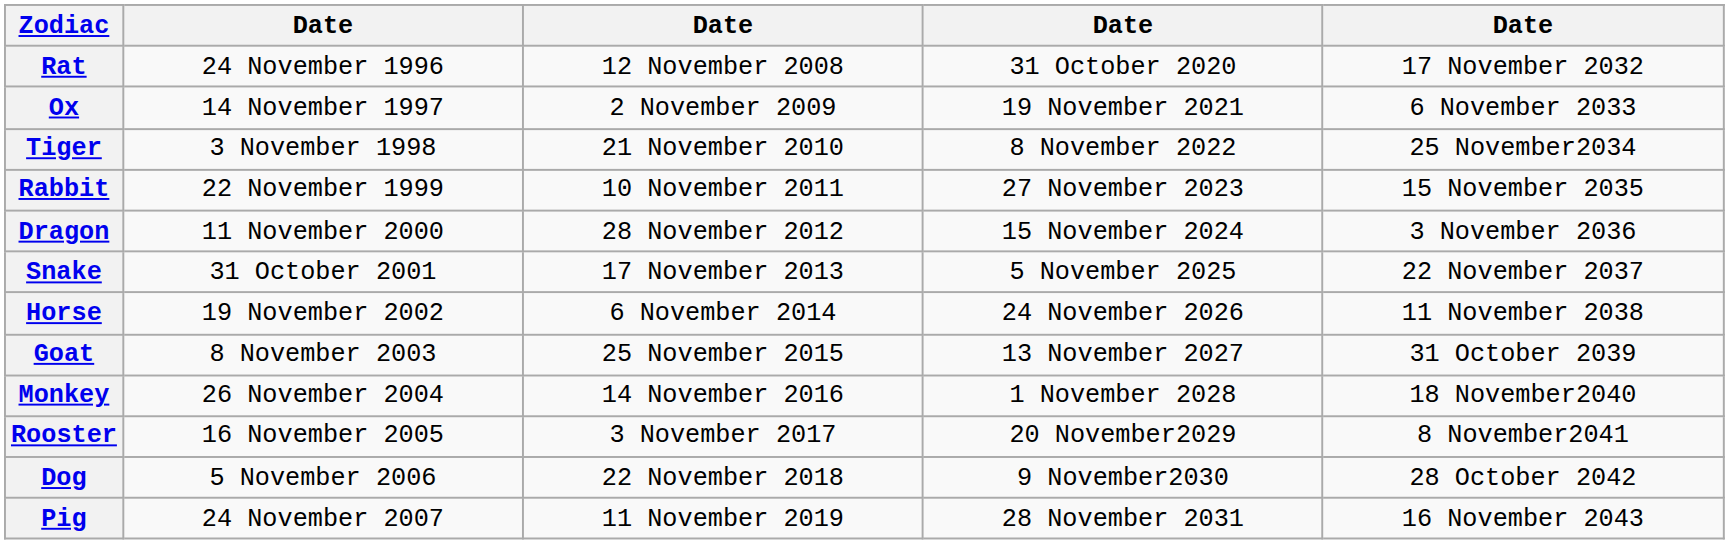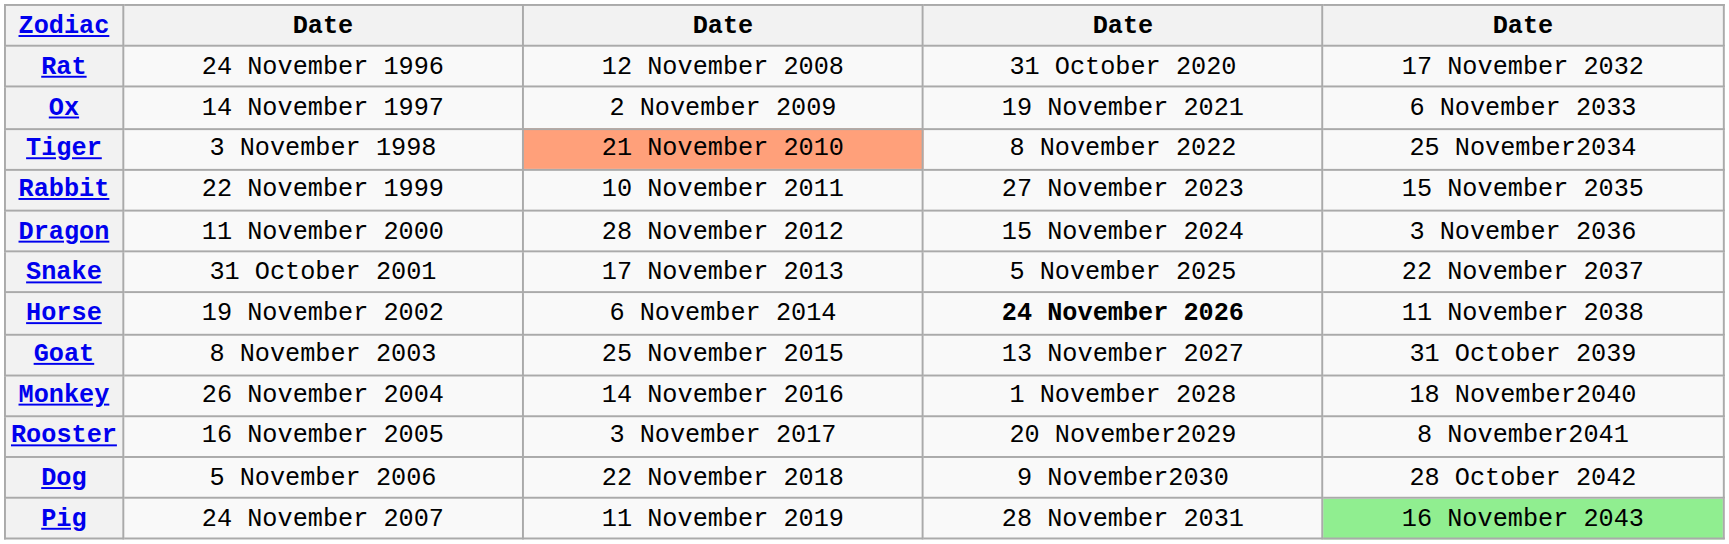(723, 149) no background -> (723, 149) lightsalmon background
(1123, 313) normal -> (1123, 313) bold
(1523, 519) no background -> (1523, 519) lightgreen background
